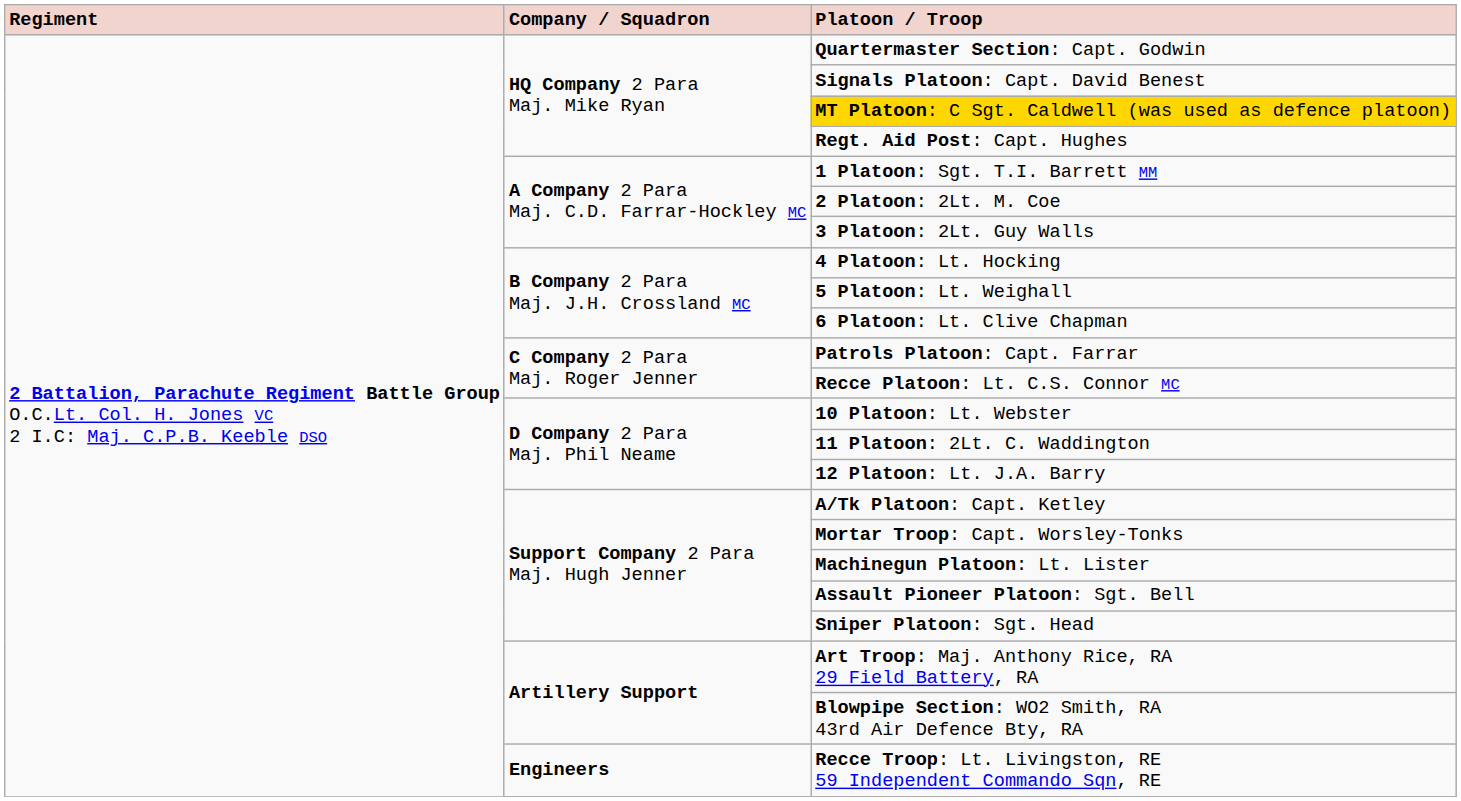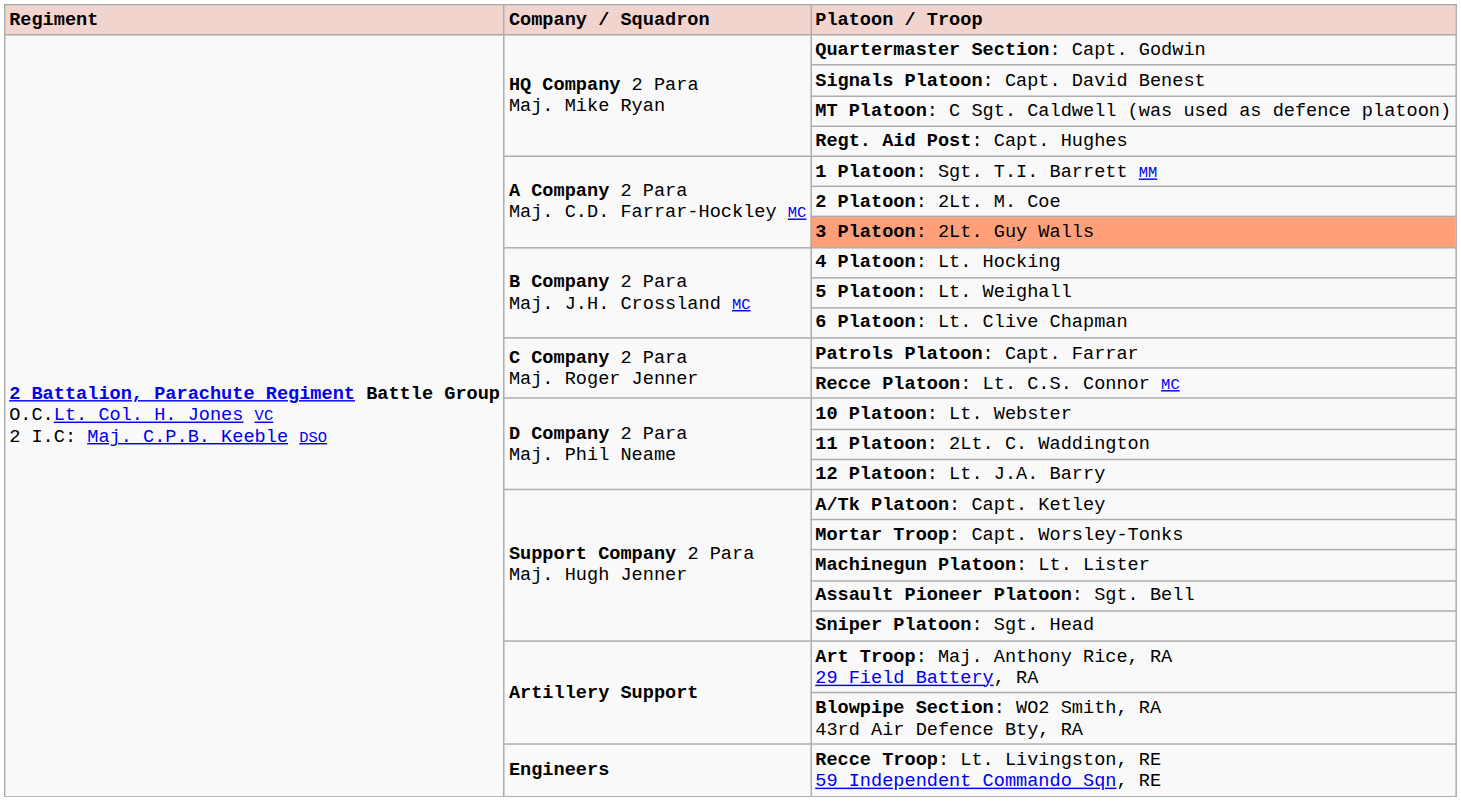(1133, 111) gold background -> (1133, 111) no background
(955, 232) no background -> (955, 232) lightsalmon background
